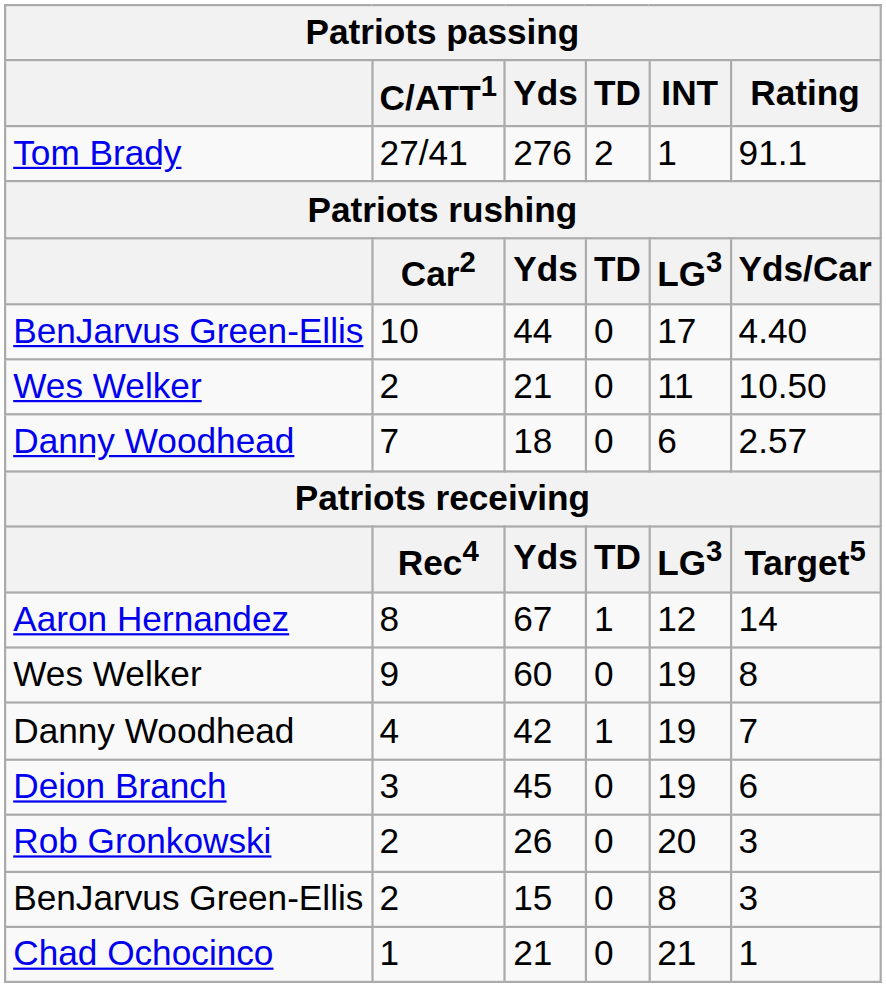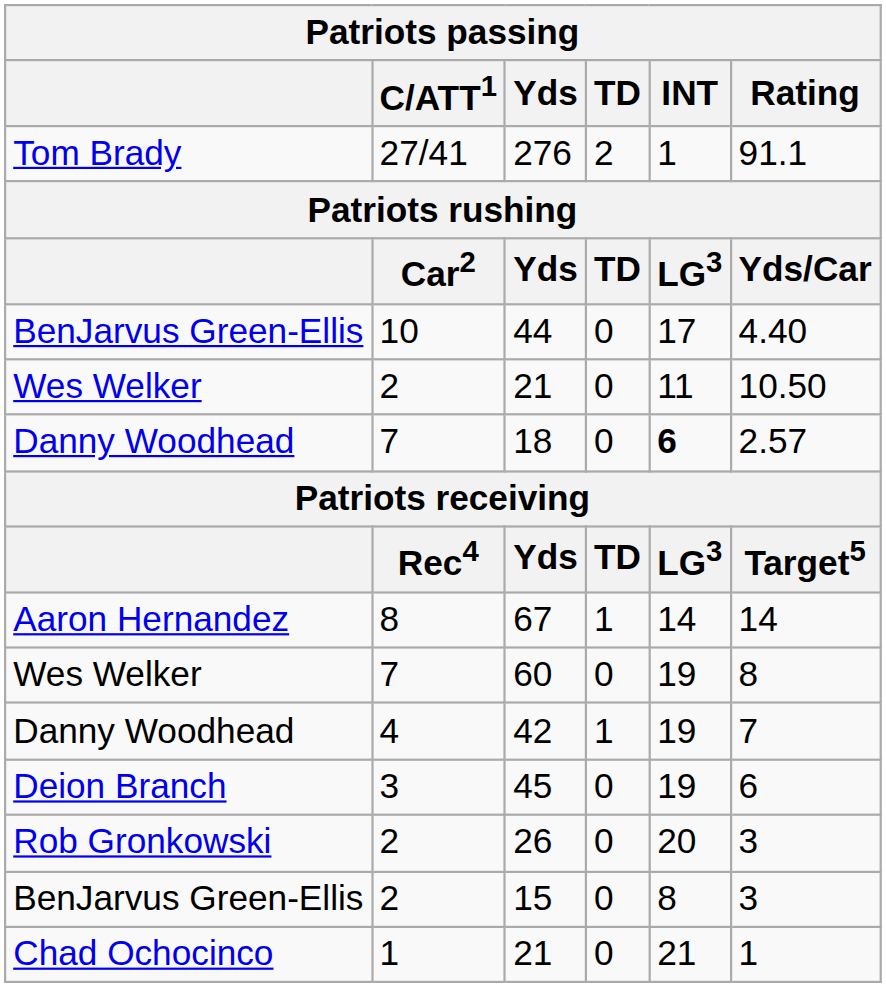(667, 442) normal -> (667, 442) bold
(677, 619) 12 -> (677, 619) 14
(389, 675) 9 -> (389, 675) 7
